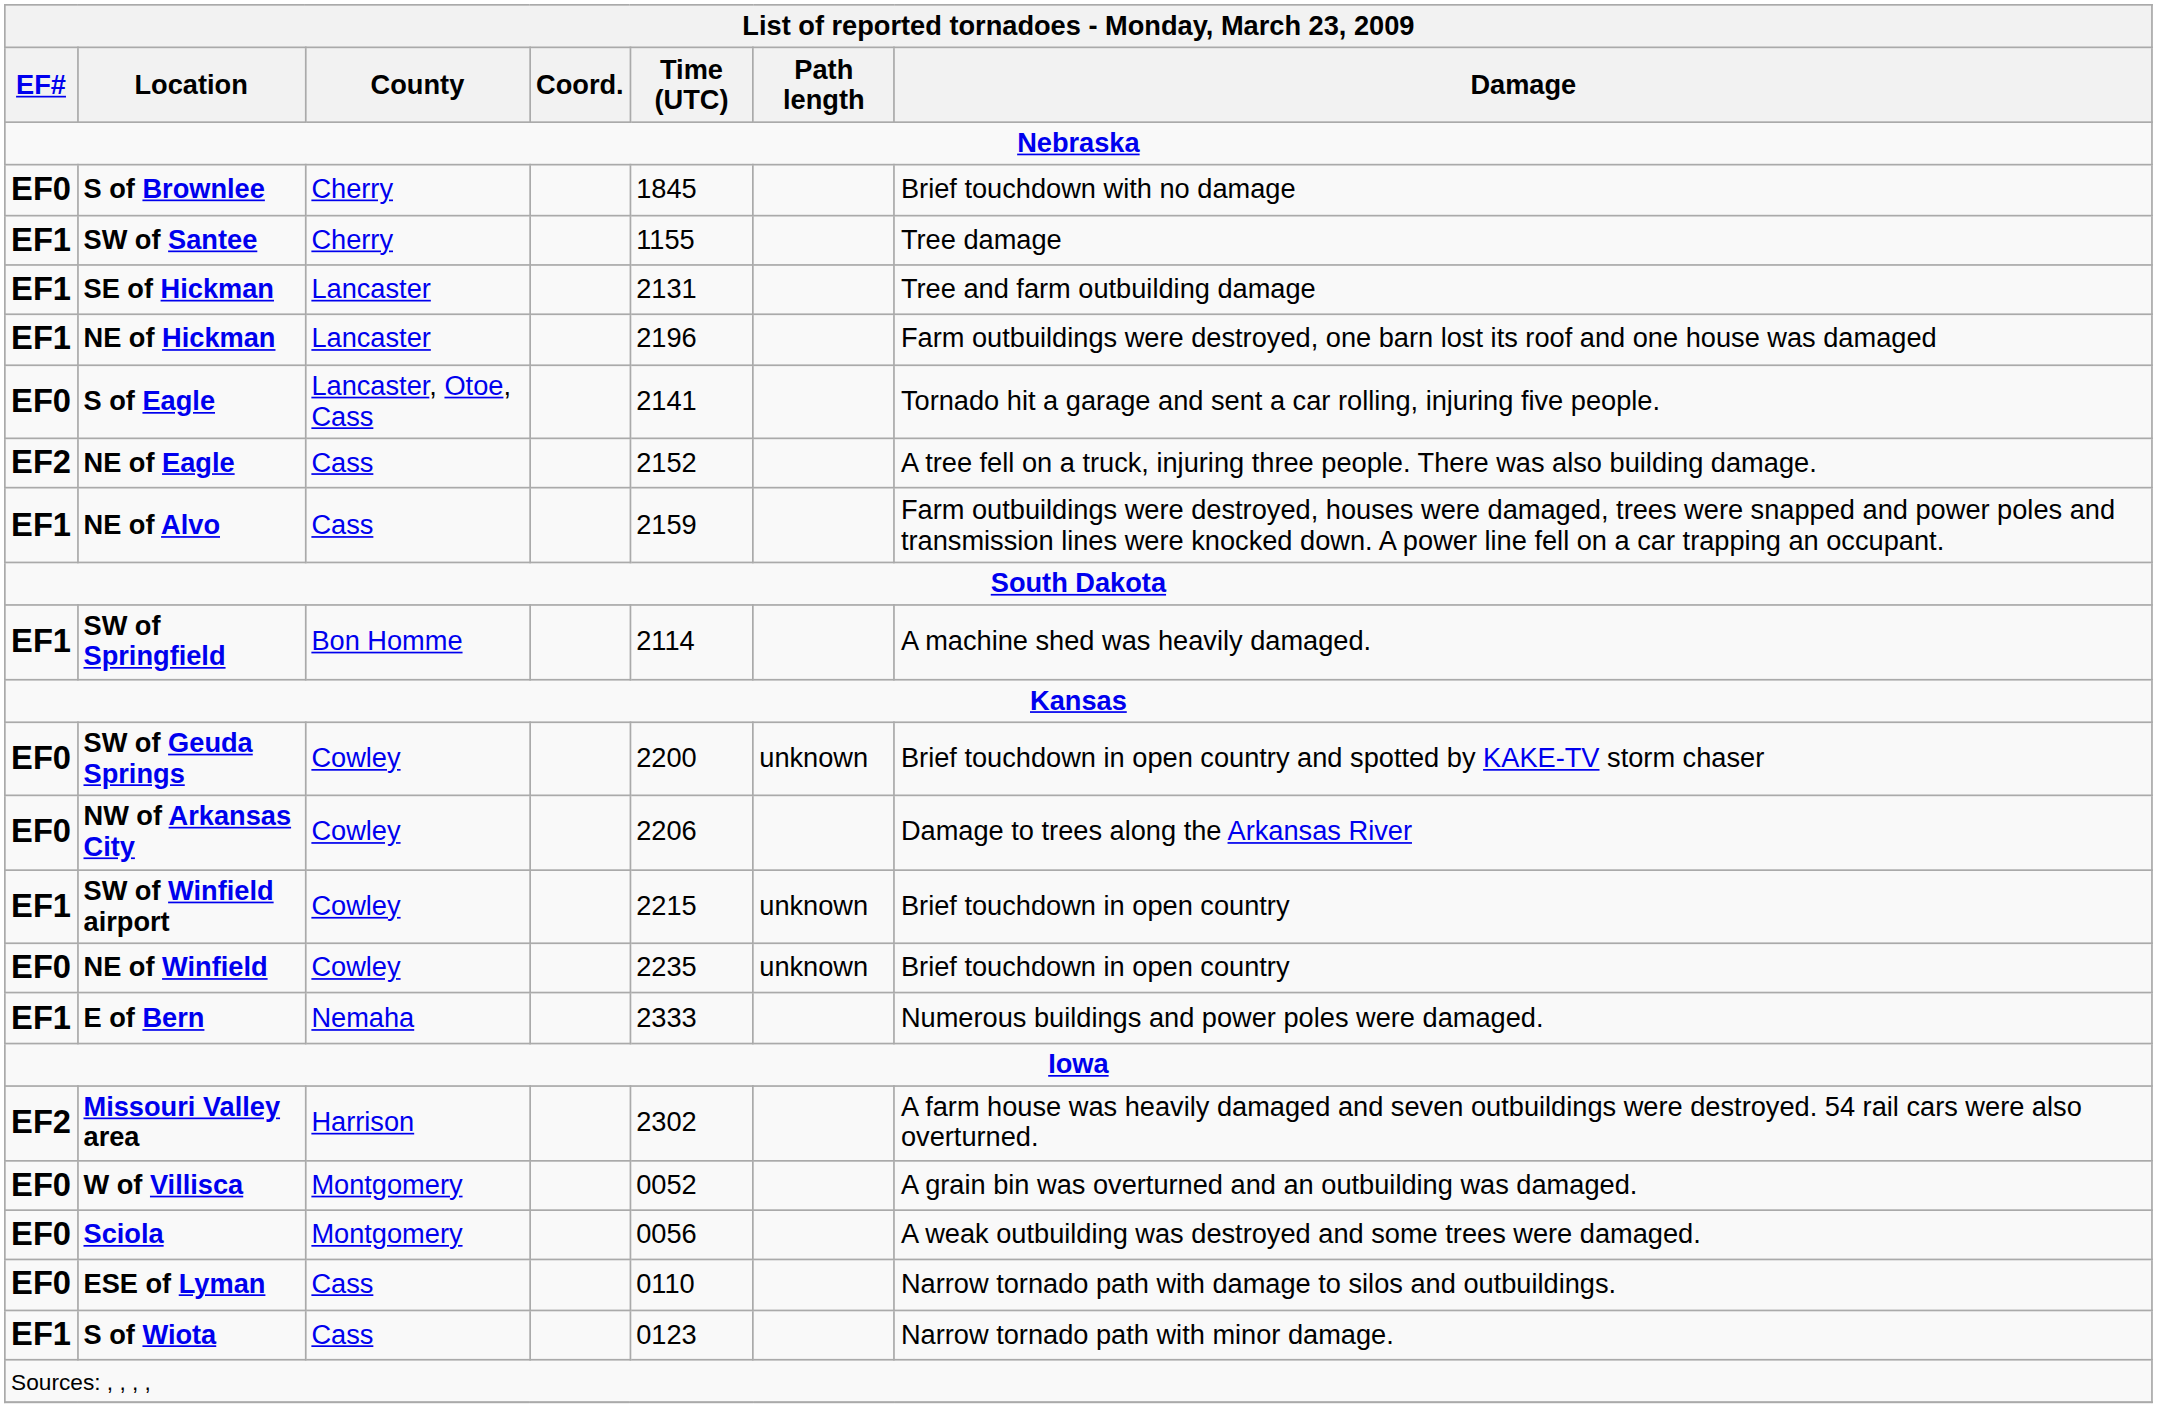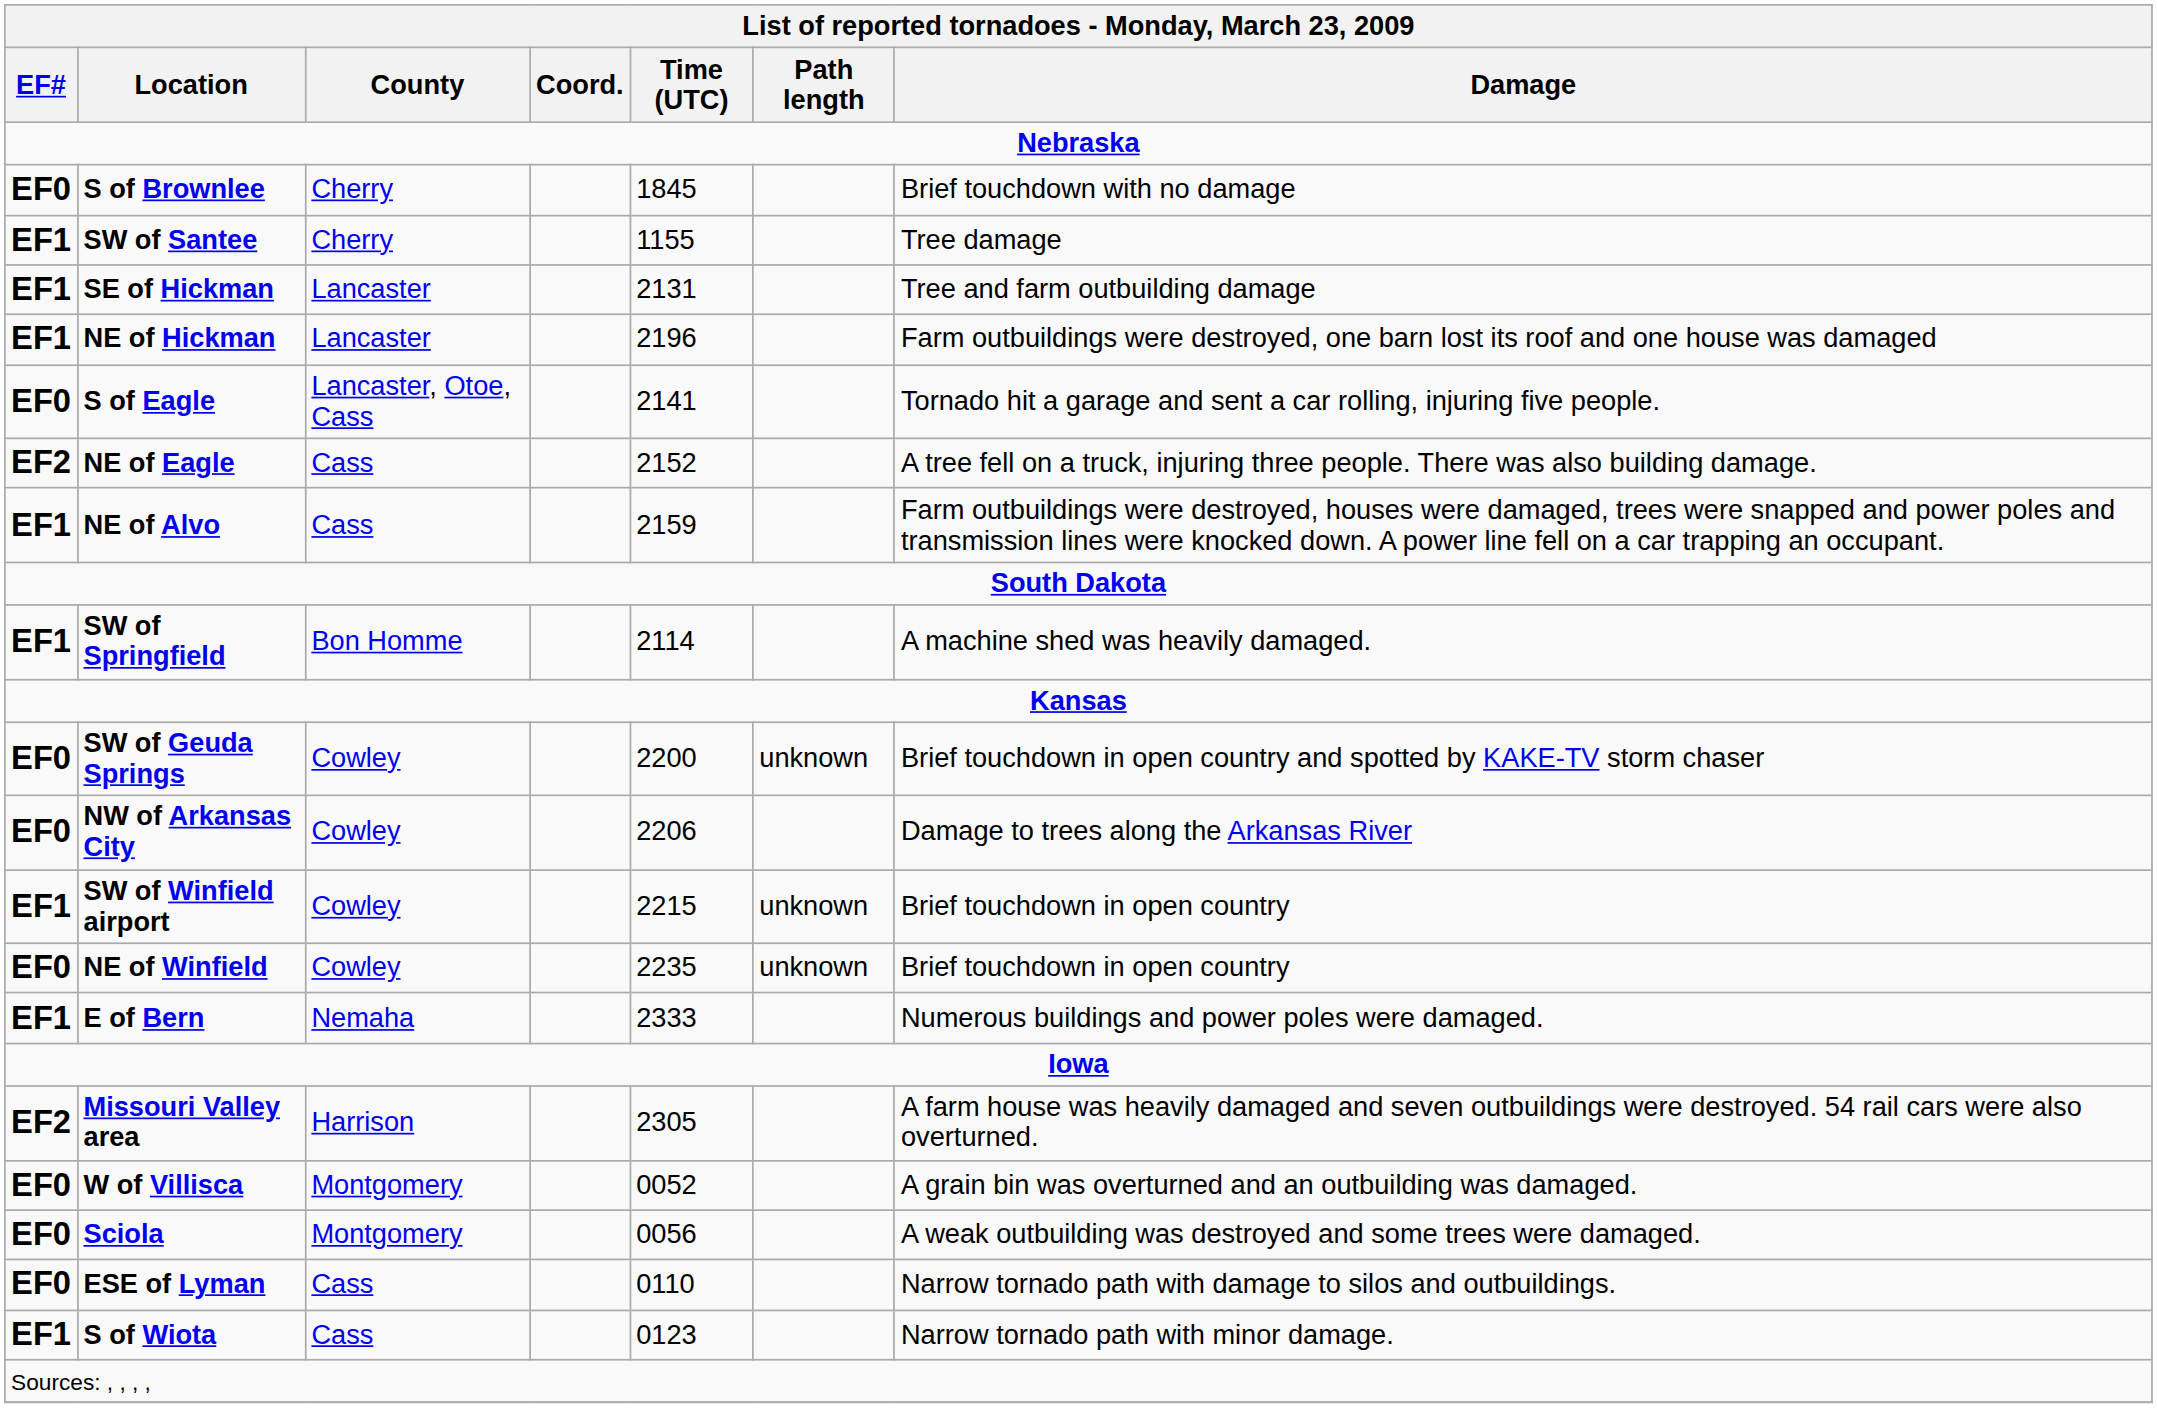(666, 1122) 2302 -> (666, 1122) 2305
